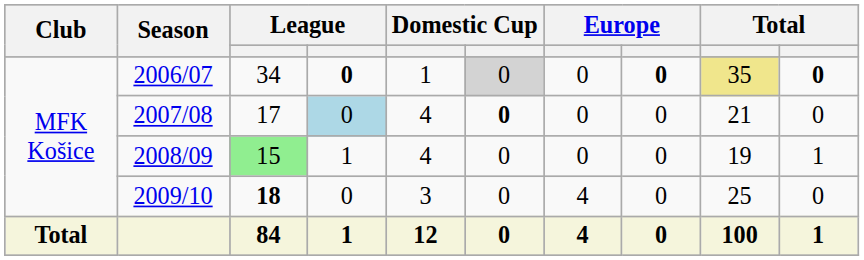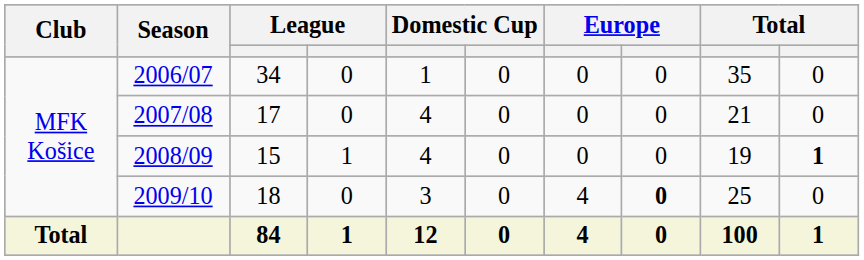(347, 76) bold -> (347, 76) normal
(504, 76) lightgrey background -> (504, 76) no background
(661, 76) bold -> (661, 76) normal
(740, 76) khaki background -> (740, 76) no background
(818, 76) bold -> (818, 76) normal
(347, 115) lightblue background -> (347, 115) no background
(504, 115) bold -> (504, 115) normal
(268, 155) lightgreen background -> (268, 155) no background
(818, 155) normal -> (818, 155) bold
(268, 195) bold -> (268, 195) normal
(661, 195) normal -> (661, 195) bold
